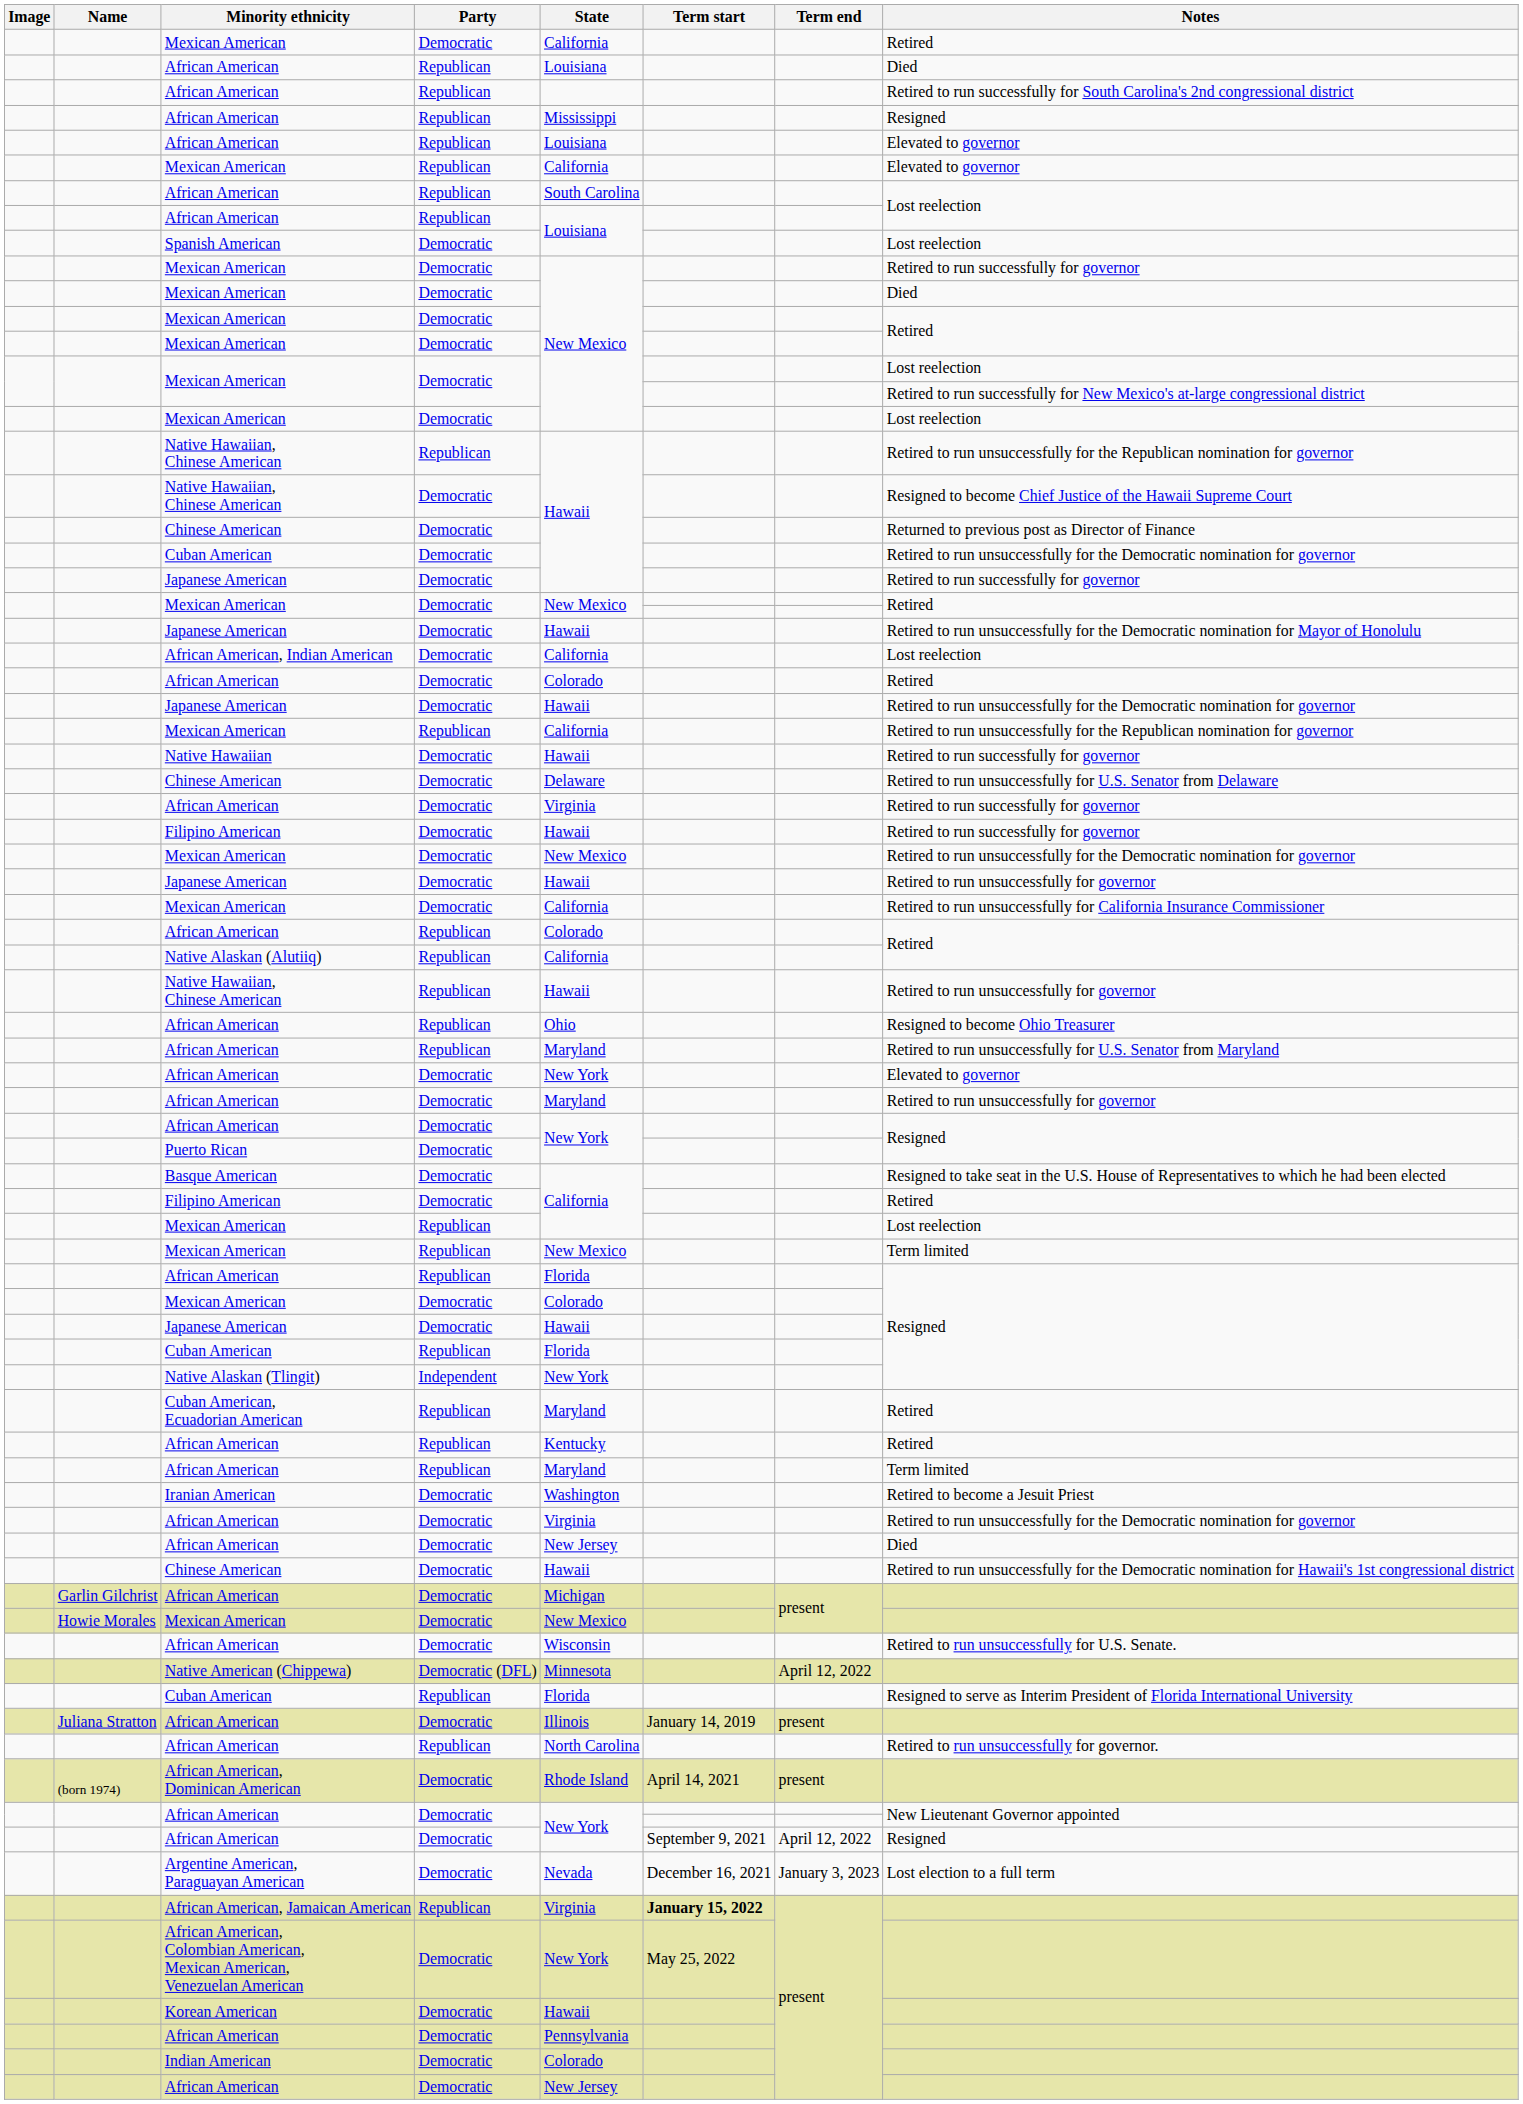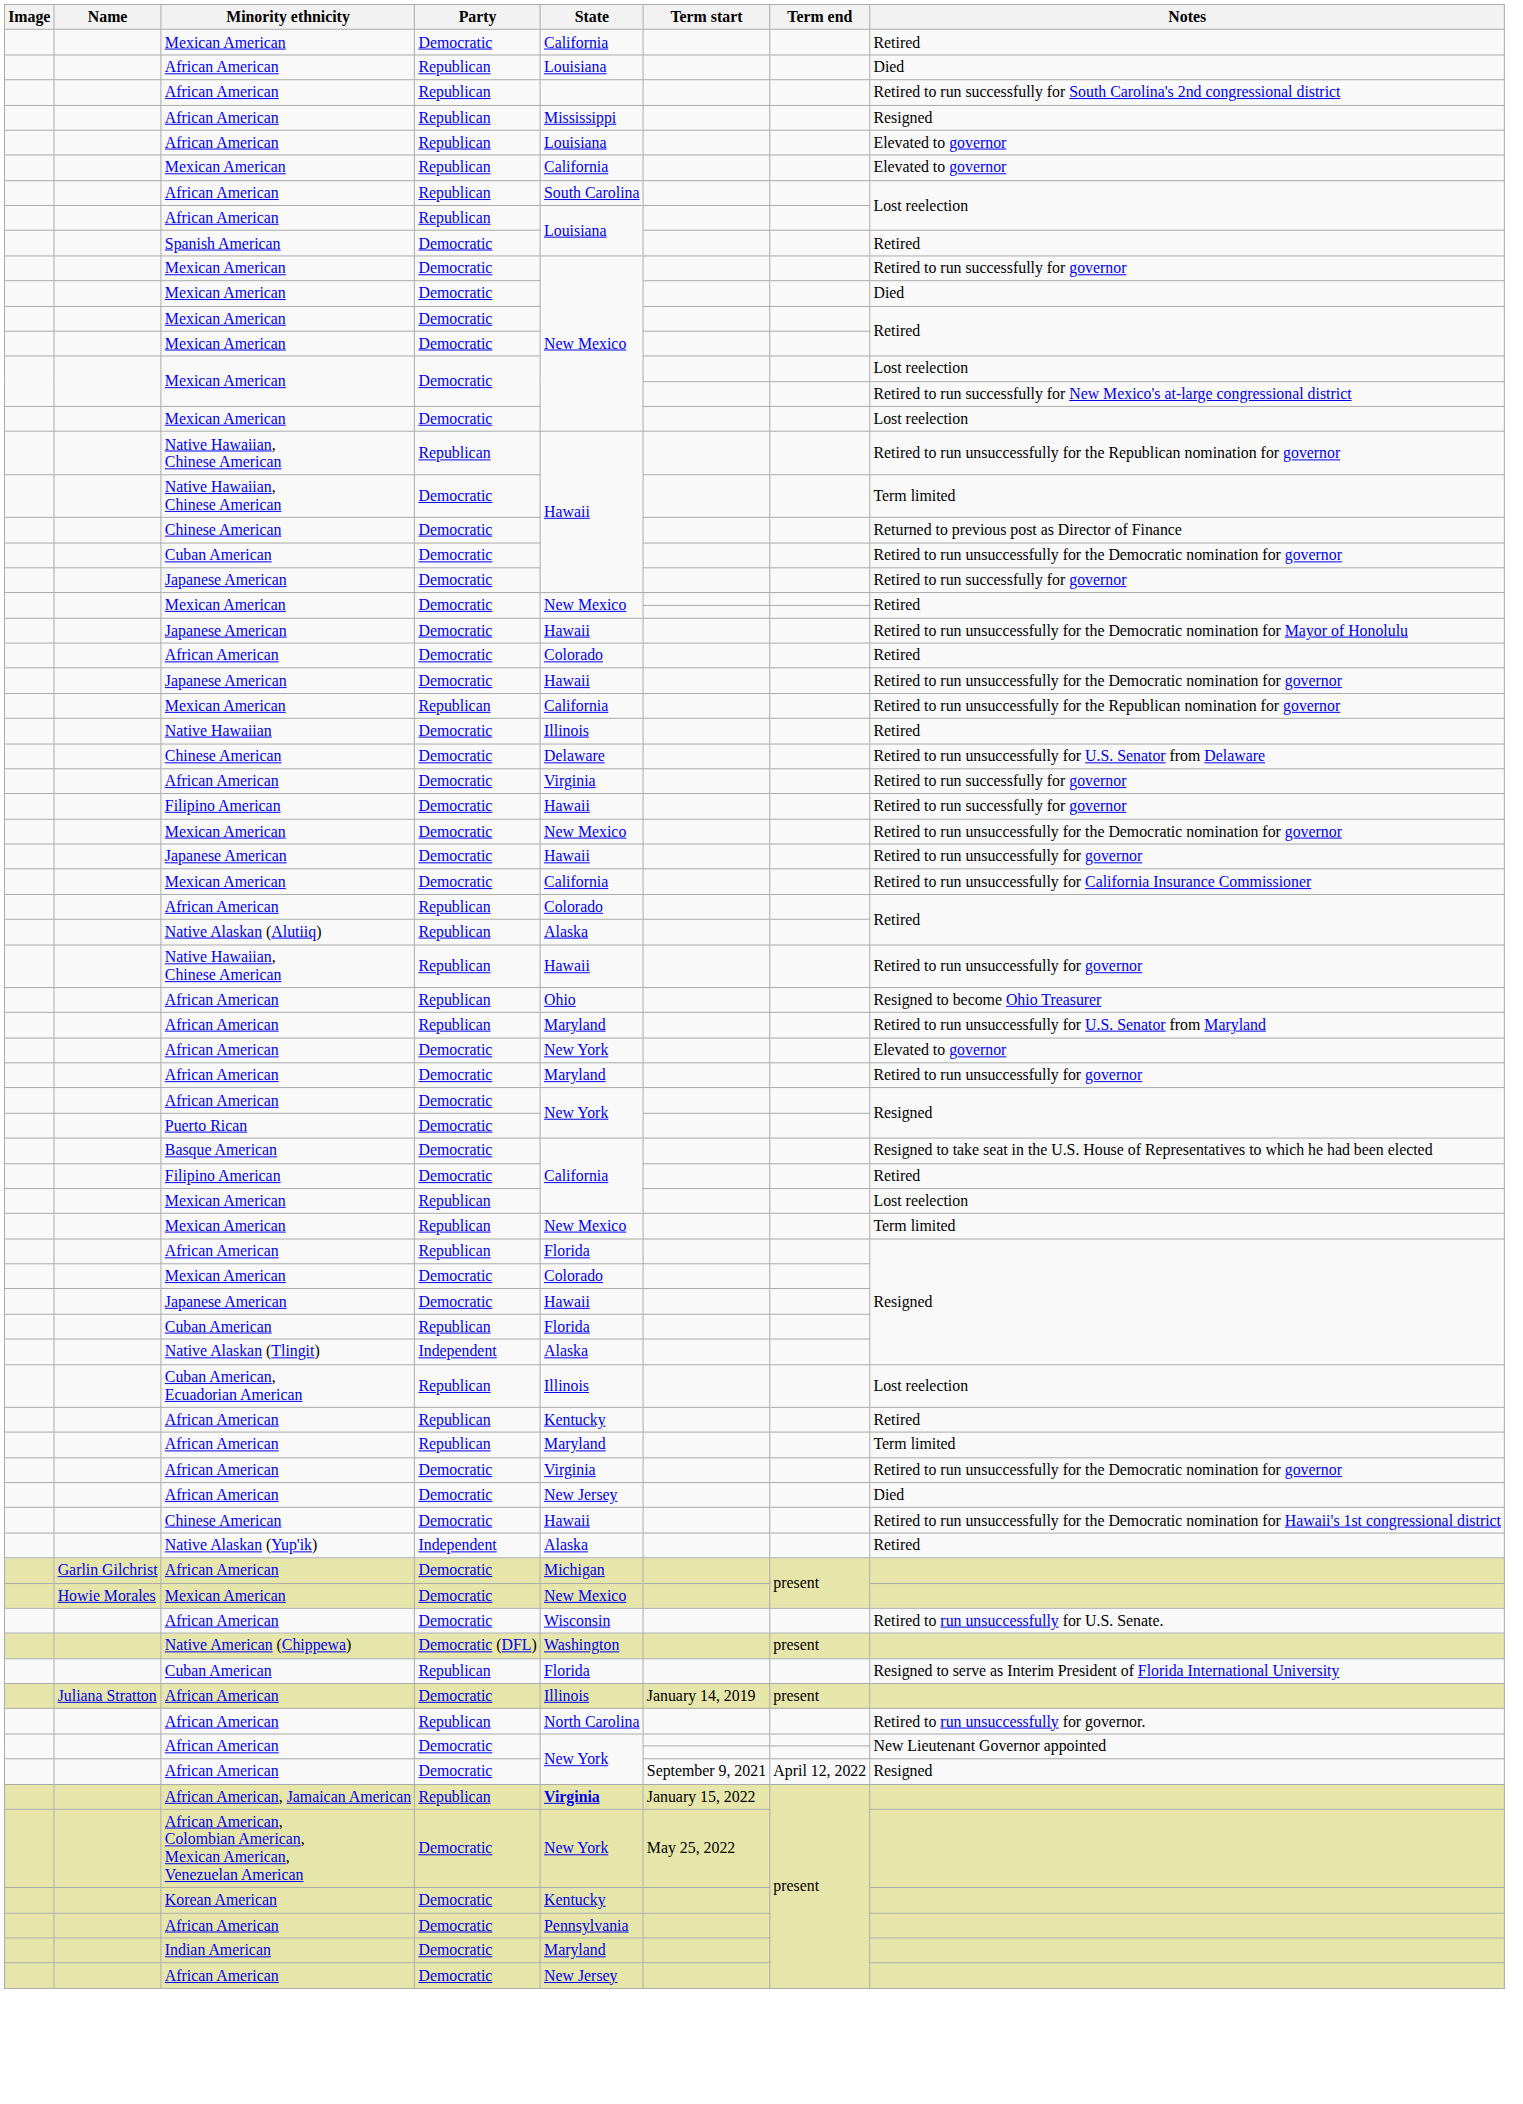(934, 243) Lost reelection -> (897, 243) Retired
(1089, 495) Resigned to become Chief Justice of the Hawaii Supreme Court -> (915, 495) Term limited
- row: (279, 655)
(567, 756) Hawaii -> (567, 730) Illinois
(1013, 756) Retired to run successfully for governor -> (897, 730) Retired
(576, 957) California -> (566, 931) Alaska
(576, 1376) New York -> (566, 1351) Alaska
(575, 1410) Maryland -> (567, 1385) Illinois
(910, 1410) Retired -> (921, 1385) Lost reelection
- row: (220, 1495)
+ row: (241, 1545)
(577, 1670) Minnesota -> (582, 1645) Washington
(825, 1670) April 12, 2022 -> (796, 1645) present
- row: (233, 1780)
- row: (235, 1873)
(570, 1907) normal -> (572, 1796) bold
(705, 1907) bold -> (701, 1796) normal
(567, 2011) Hawaii -> (575, 1900) Kentucky
(574, 2061) Colorado -> (575, 1950) Maryland
